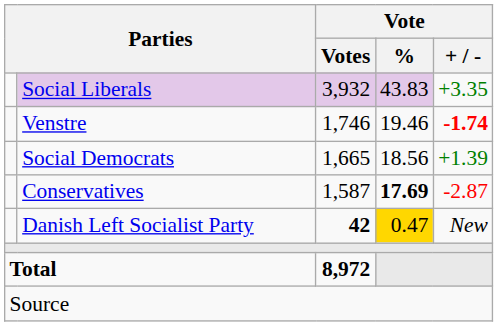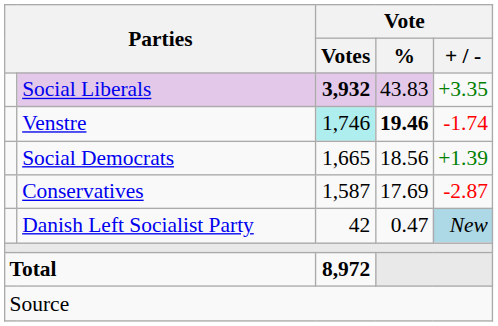(346, 89) normal -> (346, 89) bold
(346, 123) no background -> (346, 123) paleturquoise background
(404, 123) normal -> (404, 123) bold
(466, 123) bold -> (466, 123) normal
(404, 191) bold -> (404, 191) normal
(360, 225) bold -> (360, 225) normal
(410, 225) gold background -> (410, 225) no background
(469, 225) no background -> (469, 225) lightblue background
